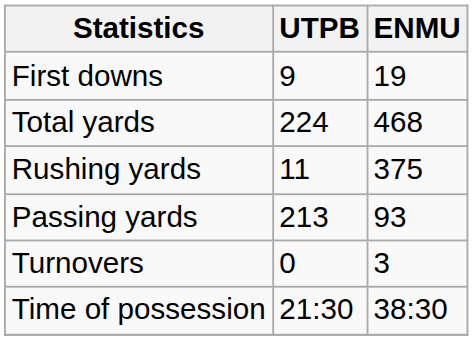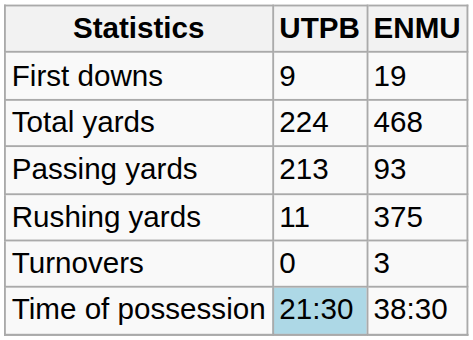rows swapped: (106, 169) <-> (105, 216)
(316, 310) no background -> (316, 310) lightblue background
